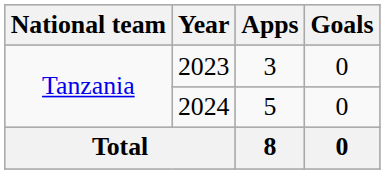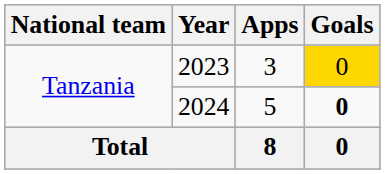(342, 65) no background -> (342, 65) gold background
(342, 106) normal -> (342, 106) bold
